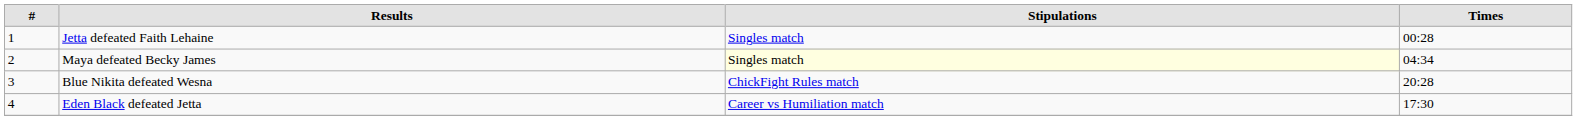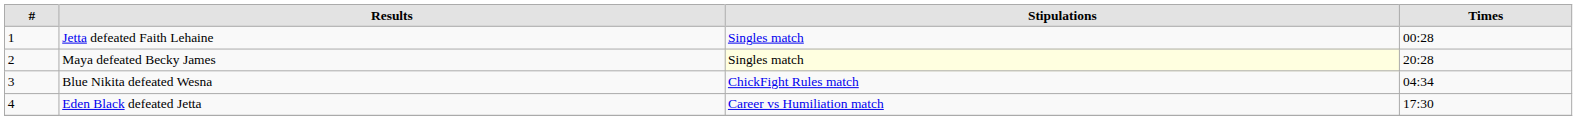(1418, 59) 04:34 -> (1418, 59) 20:28
(1418, 81) 20:28 -> (1418, 81) 04:34
